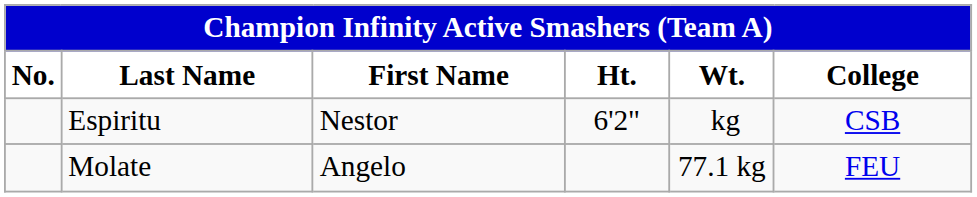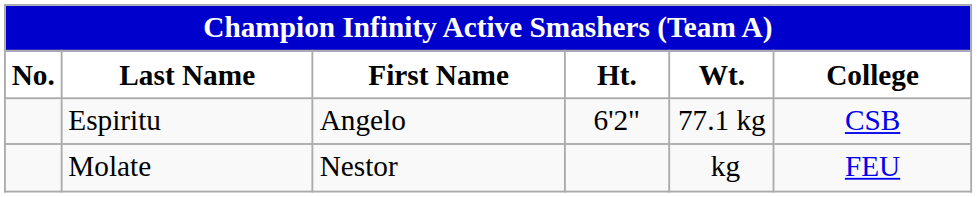(359, 120) Nestor -> (363, 120) Angelo
(722, 120) kg -> (722, 120) 77.1 kg
(363, 167) Angelo -> (359, 167) Nestor
(722, 167) 77.1 kg -> (722, 167) kg
